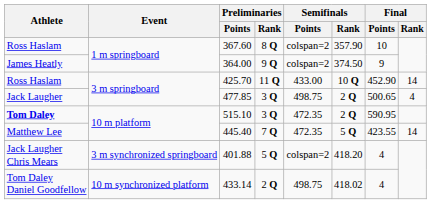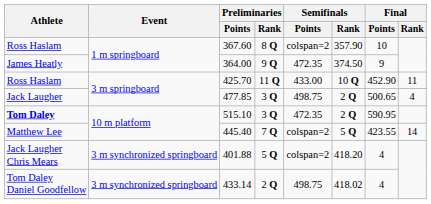(308, 63) colspan=2 -> (308, 63) 472.35
(412, 80) 14 -> (412, 80) 11
(308, 132) 472.35 -> (308, 132) colspan=2
(150, 184) 10 m synchronized platform -> (154, 184) 3 m synchronized springboard
